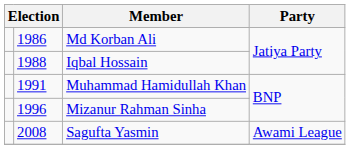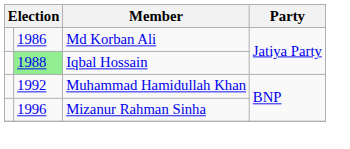(32, 62) no background -> (32, 62) lightgreen background
(32, 86) 1991 -> (32, 86) 1992
- row: (112, 132)
